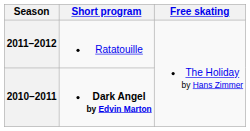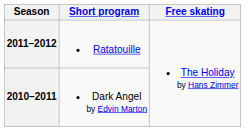(106, 103) bold -> (104, 103) normal
